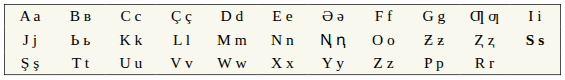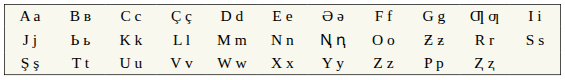(484, 39) Ⱬ ⱬ -> (484, 39) R r
(535, 39) bold -> (535, 39) normal
(484, 63) R r -> (484, 63) Ⱬ ⱬ
